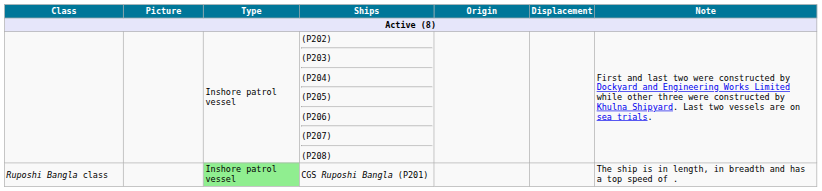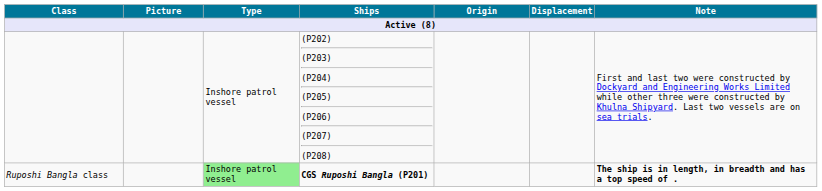(365, 174) normal -> (365, 174) bold
(701, 174) normal -> (701, 174) bold
